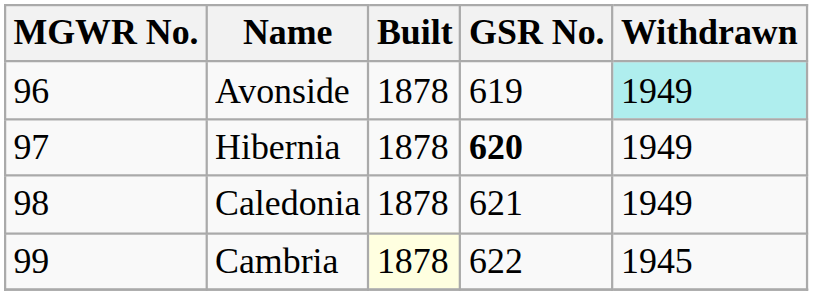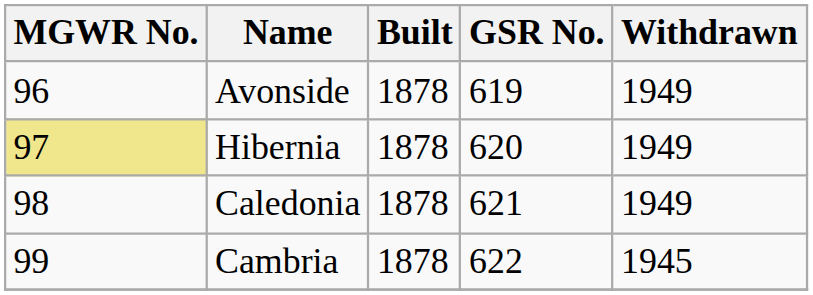(657, 89) paleturquoise background -> (657, 89) no background
(31, 146) no background -> (31, 146) khaki background
(496, 146) bold -> (496, 146) normal
(413, 260) lightyellow background -> (413, 260) no background
